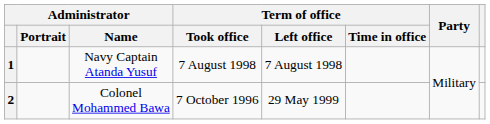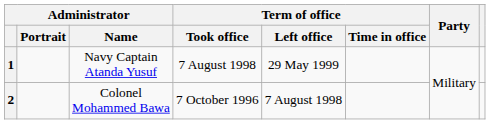(303, 64) 7 August 1998 -> (303, 64) 29 May 1999
(303, 100) 29 May 1999 -> (303, 100) 7 August 1998
